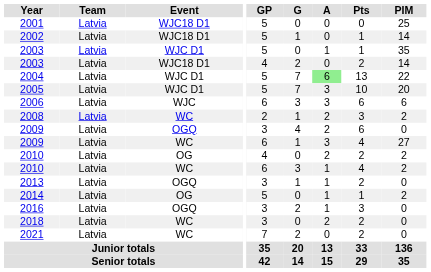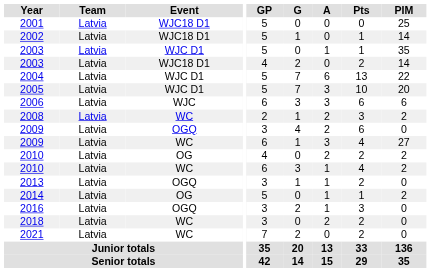(327, 76) lightgreen background -> (327, 76) no background
